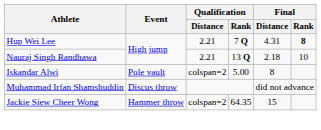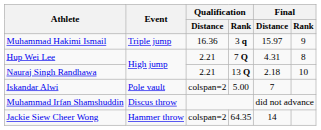+ row: (56, 42)
(303, 42) bold -> (303, 57) normal
(272, 72) 8 -> (272, 87) 7
(272, 102) 15 -> (272, 118) 14
